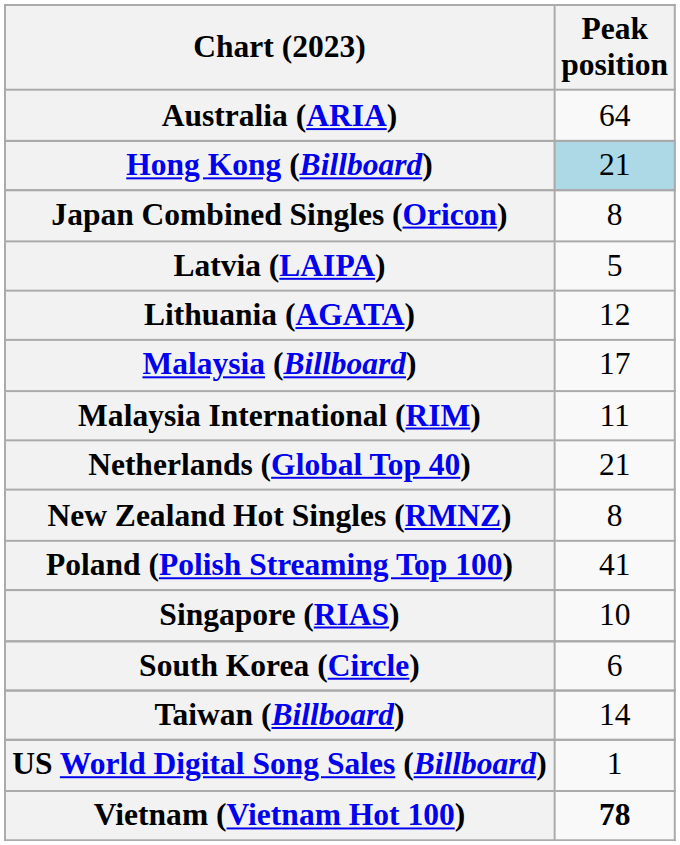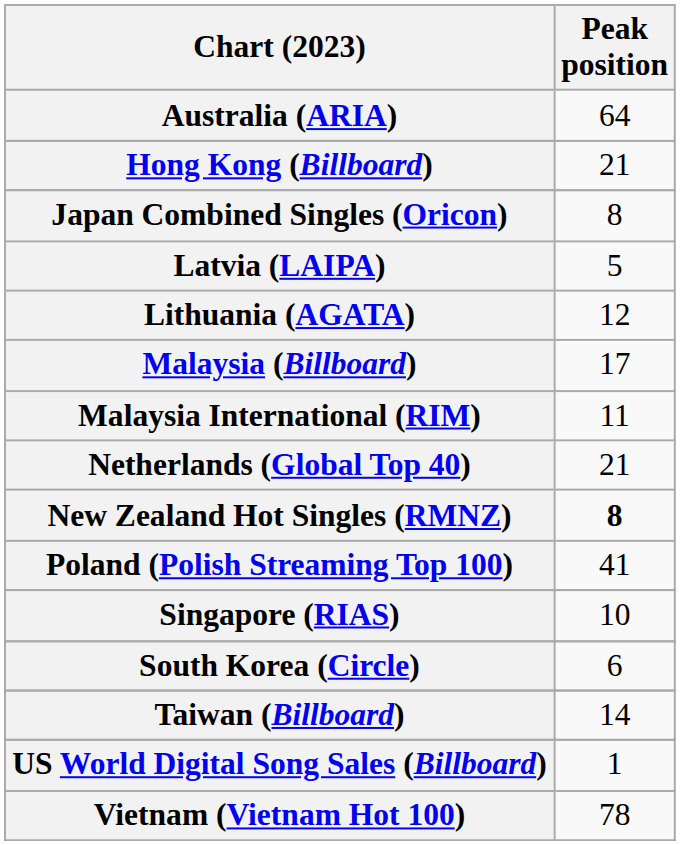(615, 164) lightblue background -> (615, 164) no background
(615, 514) normal -> (615, 514) bold
(615, 814) bold -> (615, 814) normal
